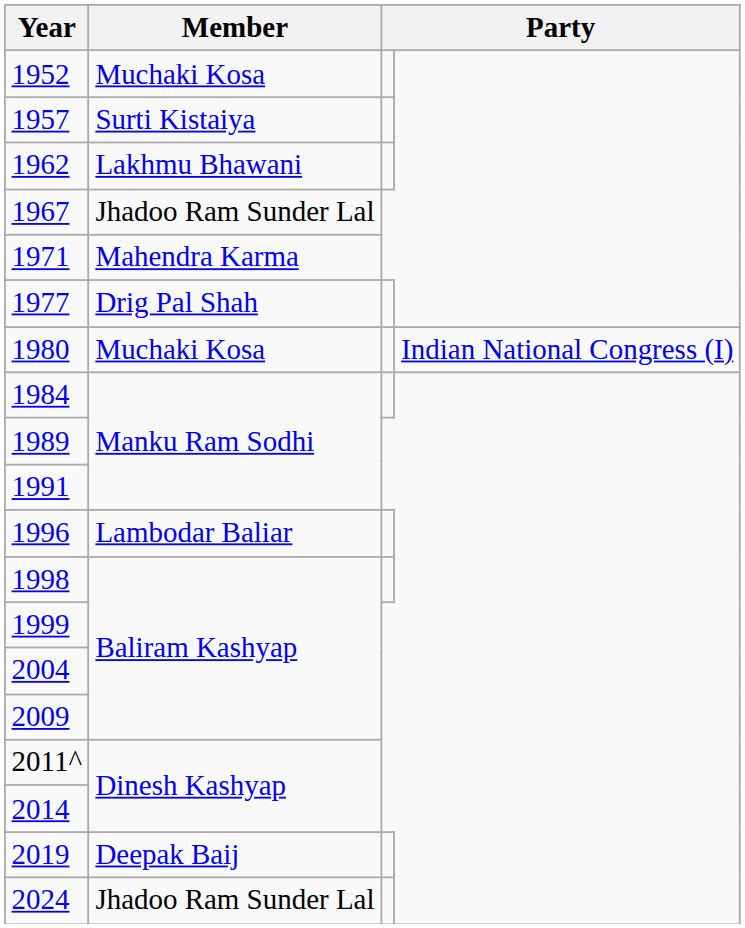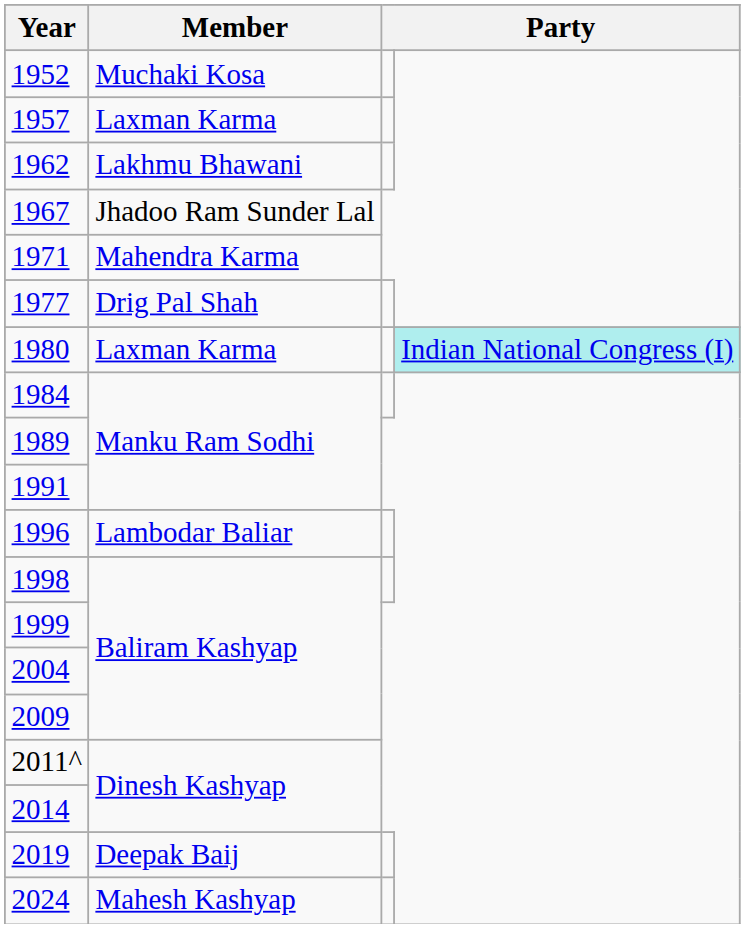(175, 119) Surti Kistaiya -> (186, 119) Laxman Karma
(180, 348) Muchaki Kosa -> (186, 348) Laxman Karma
(567, 348) no background -> (567, 348) paleturquoise background
(235, 900) Jhadoo Ram Sunder Lal -> (196, 900) Mahesh Kashyap
